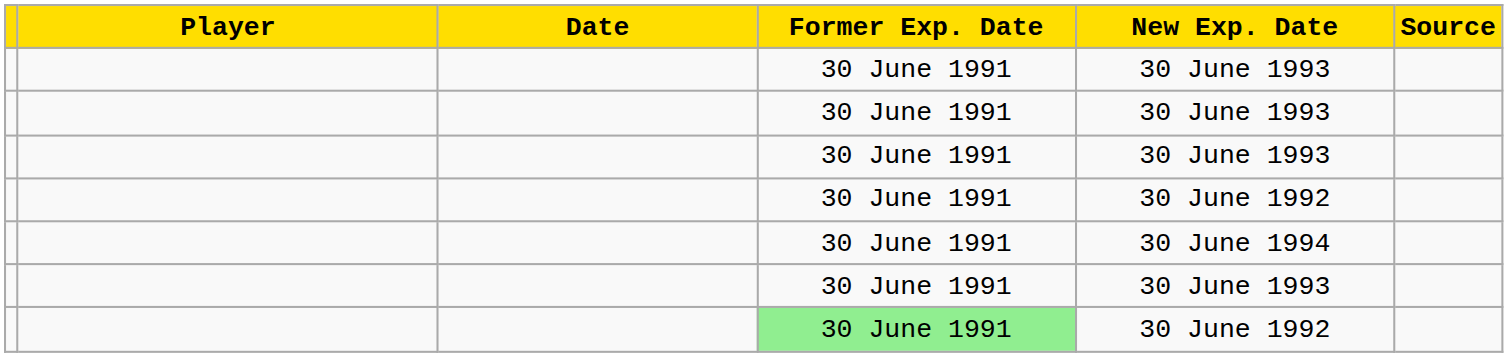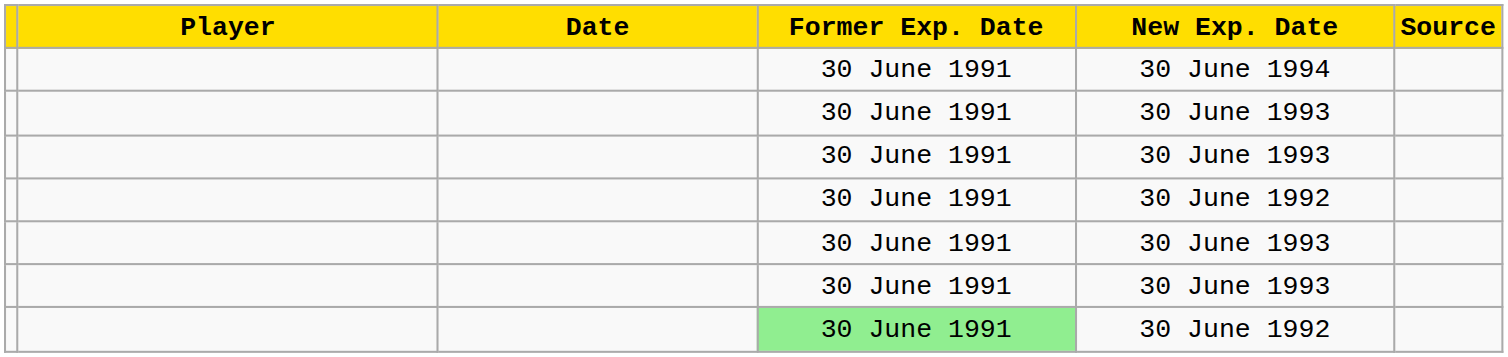(1235, 70) 30 June 1993 -> (1235, 70) 30 June 1994
(1235, 243) 30 June 1994 -> (1235, 243) 30 June 1993
